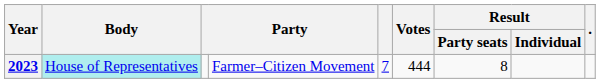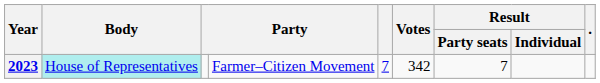(419, 66) 444 -> (419, 66) 342
(504, 66) 8 -> (504, 66) 7
